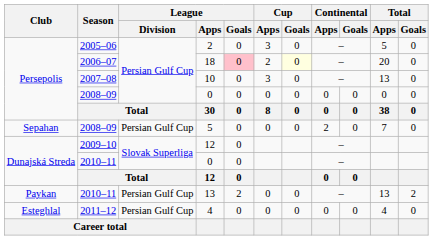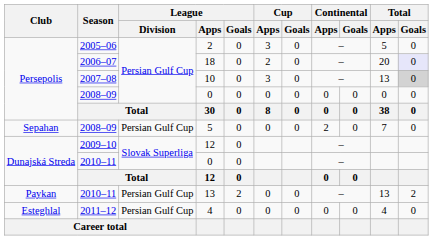(239, 62) pink background -> (239, 62) no background
(297, 62) lightyellow background -> (297, 62) no background
(413, 62) no background -> (413, 62) lavender background
(413, 78) no background -> (413, 78) lightgrey background
